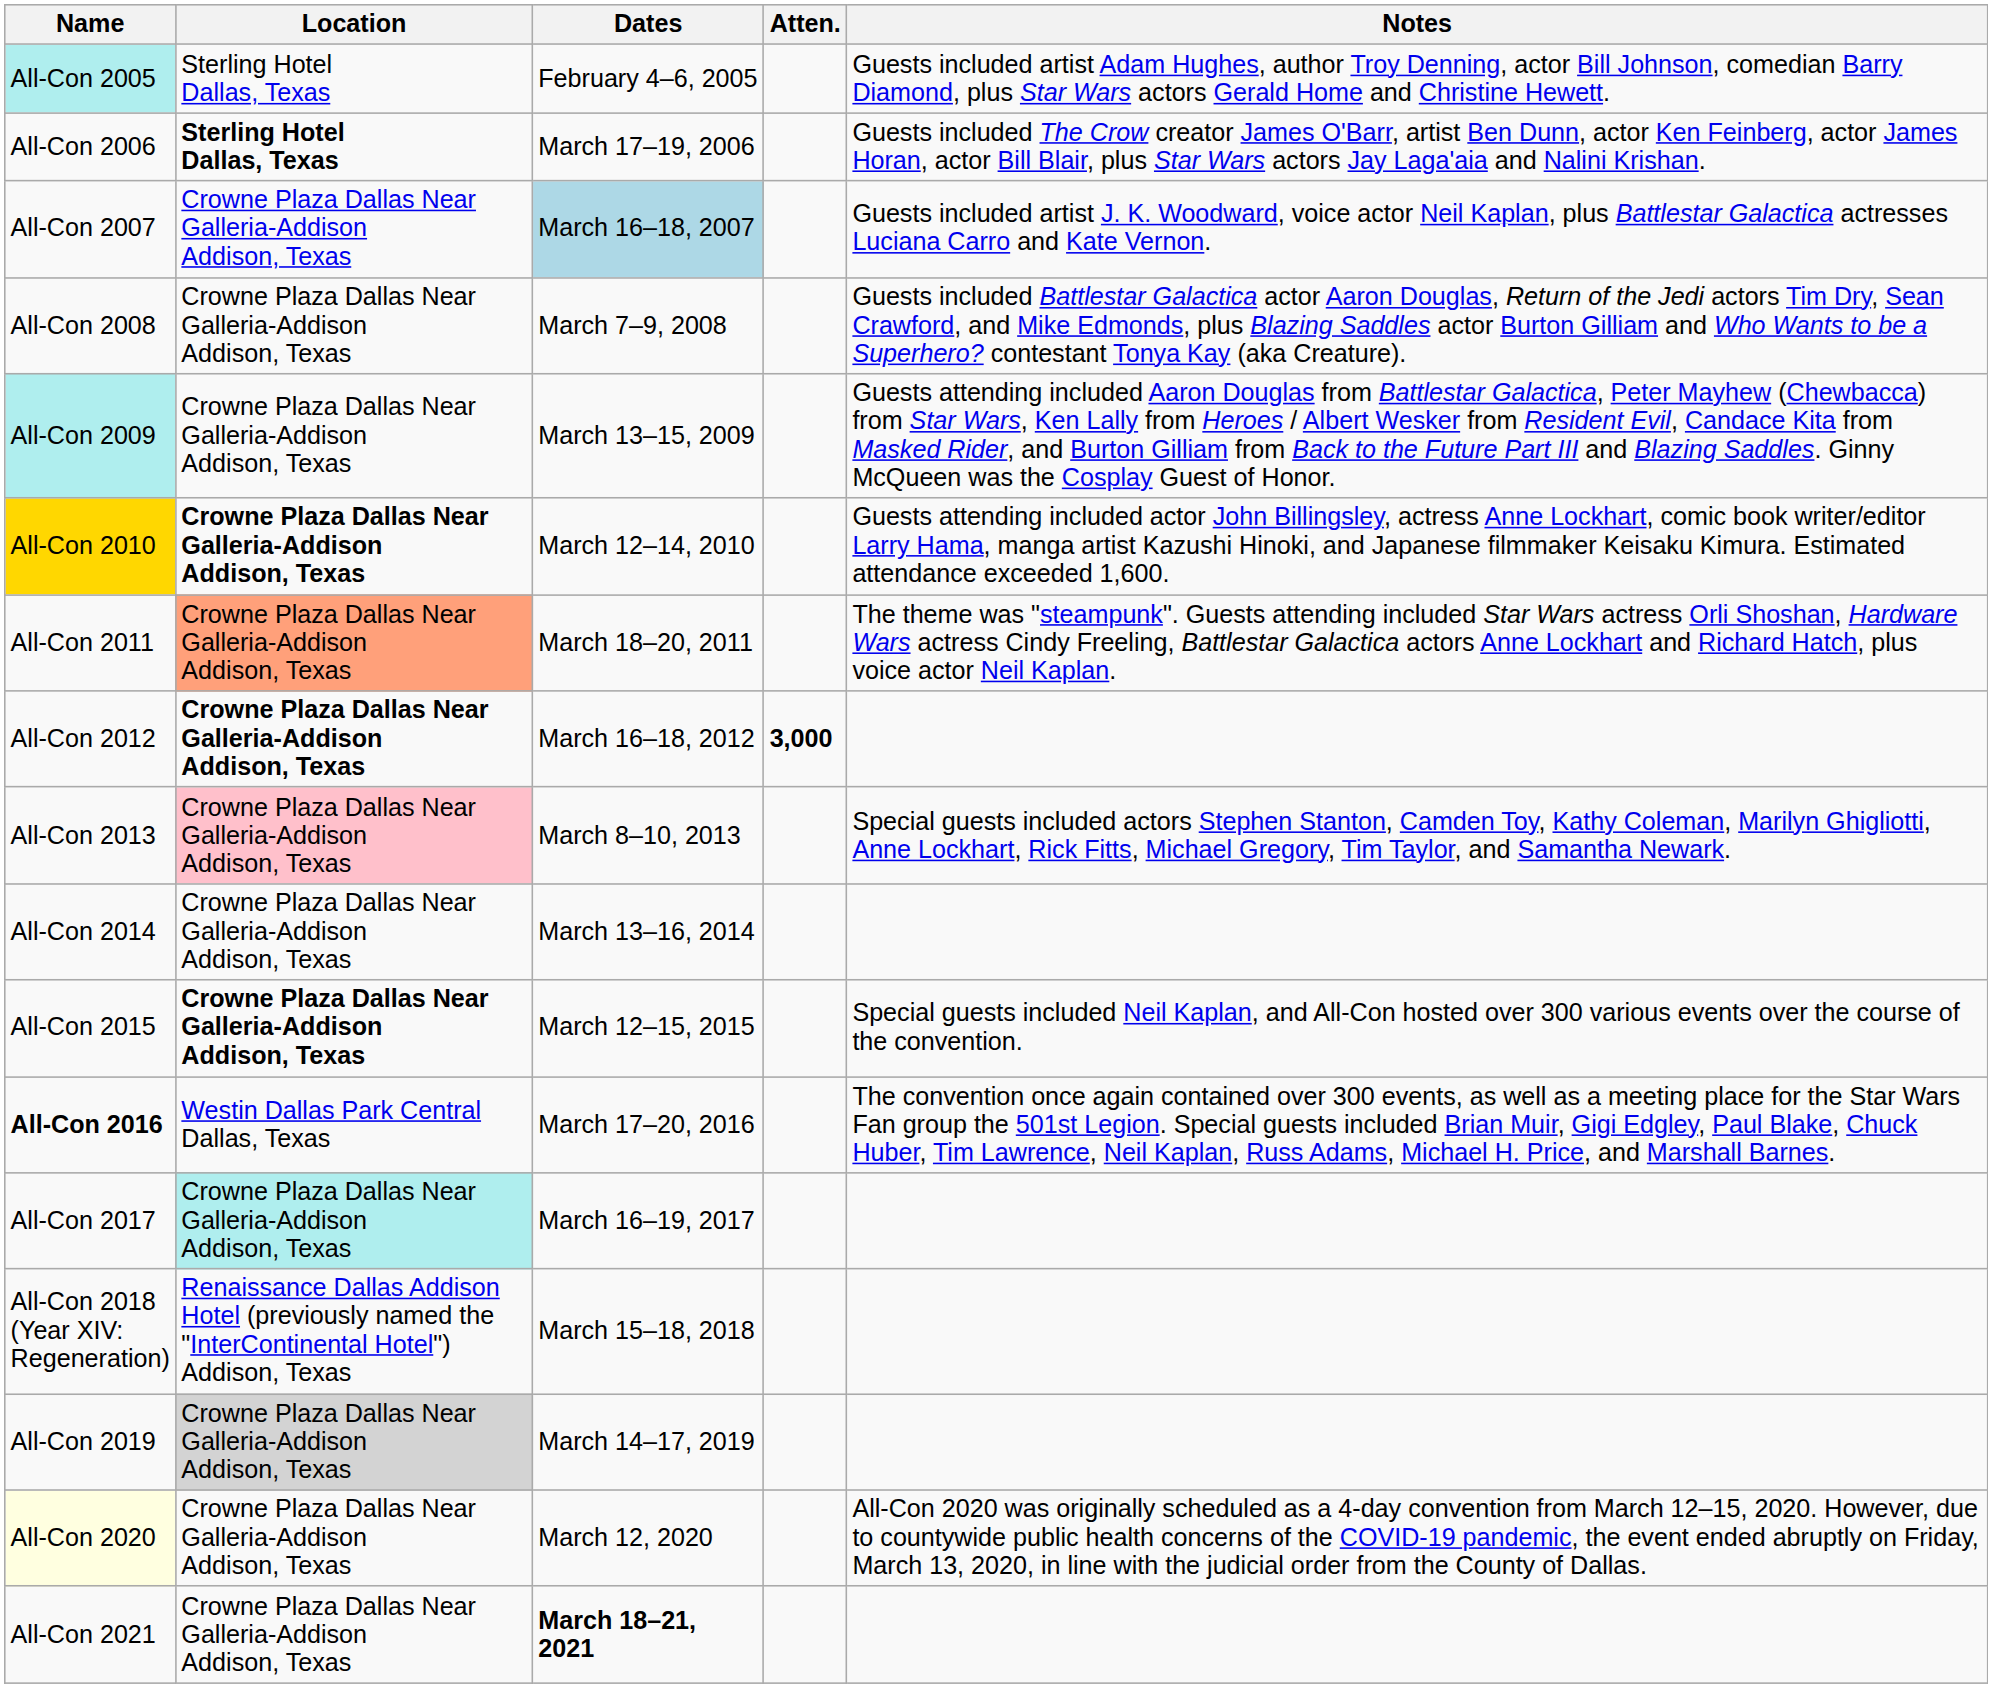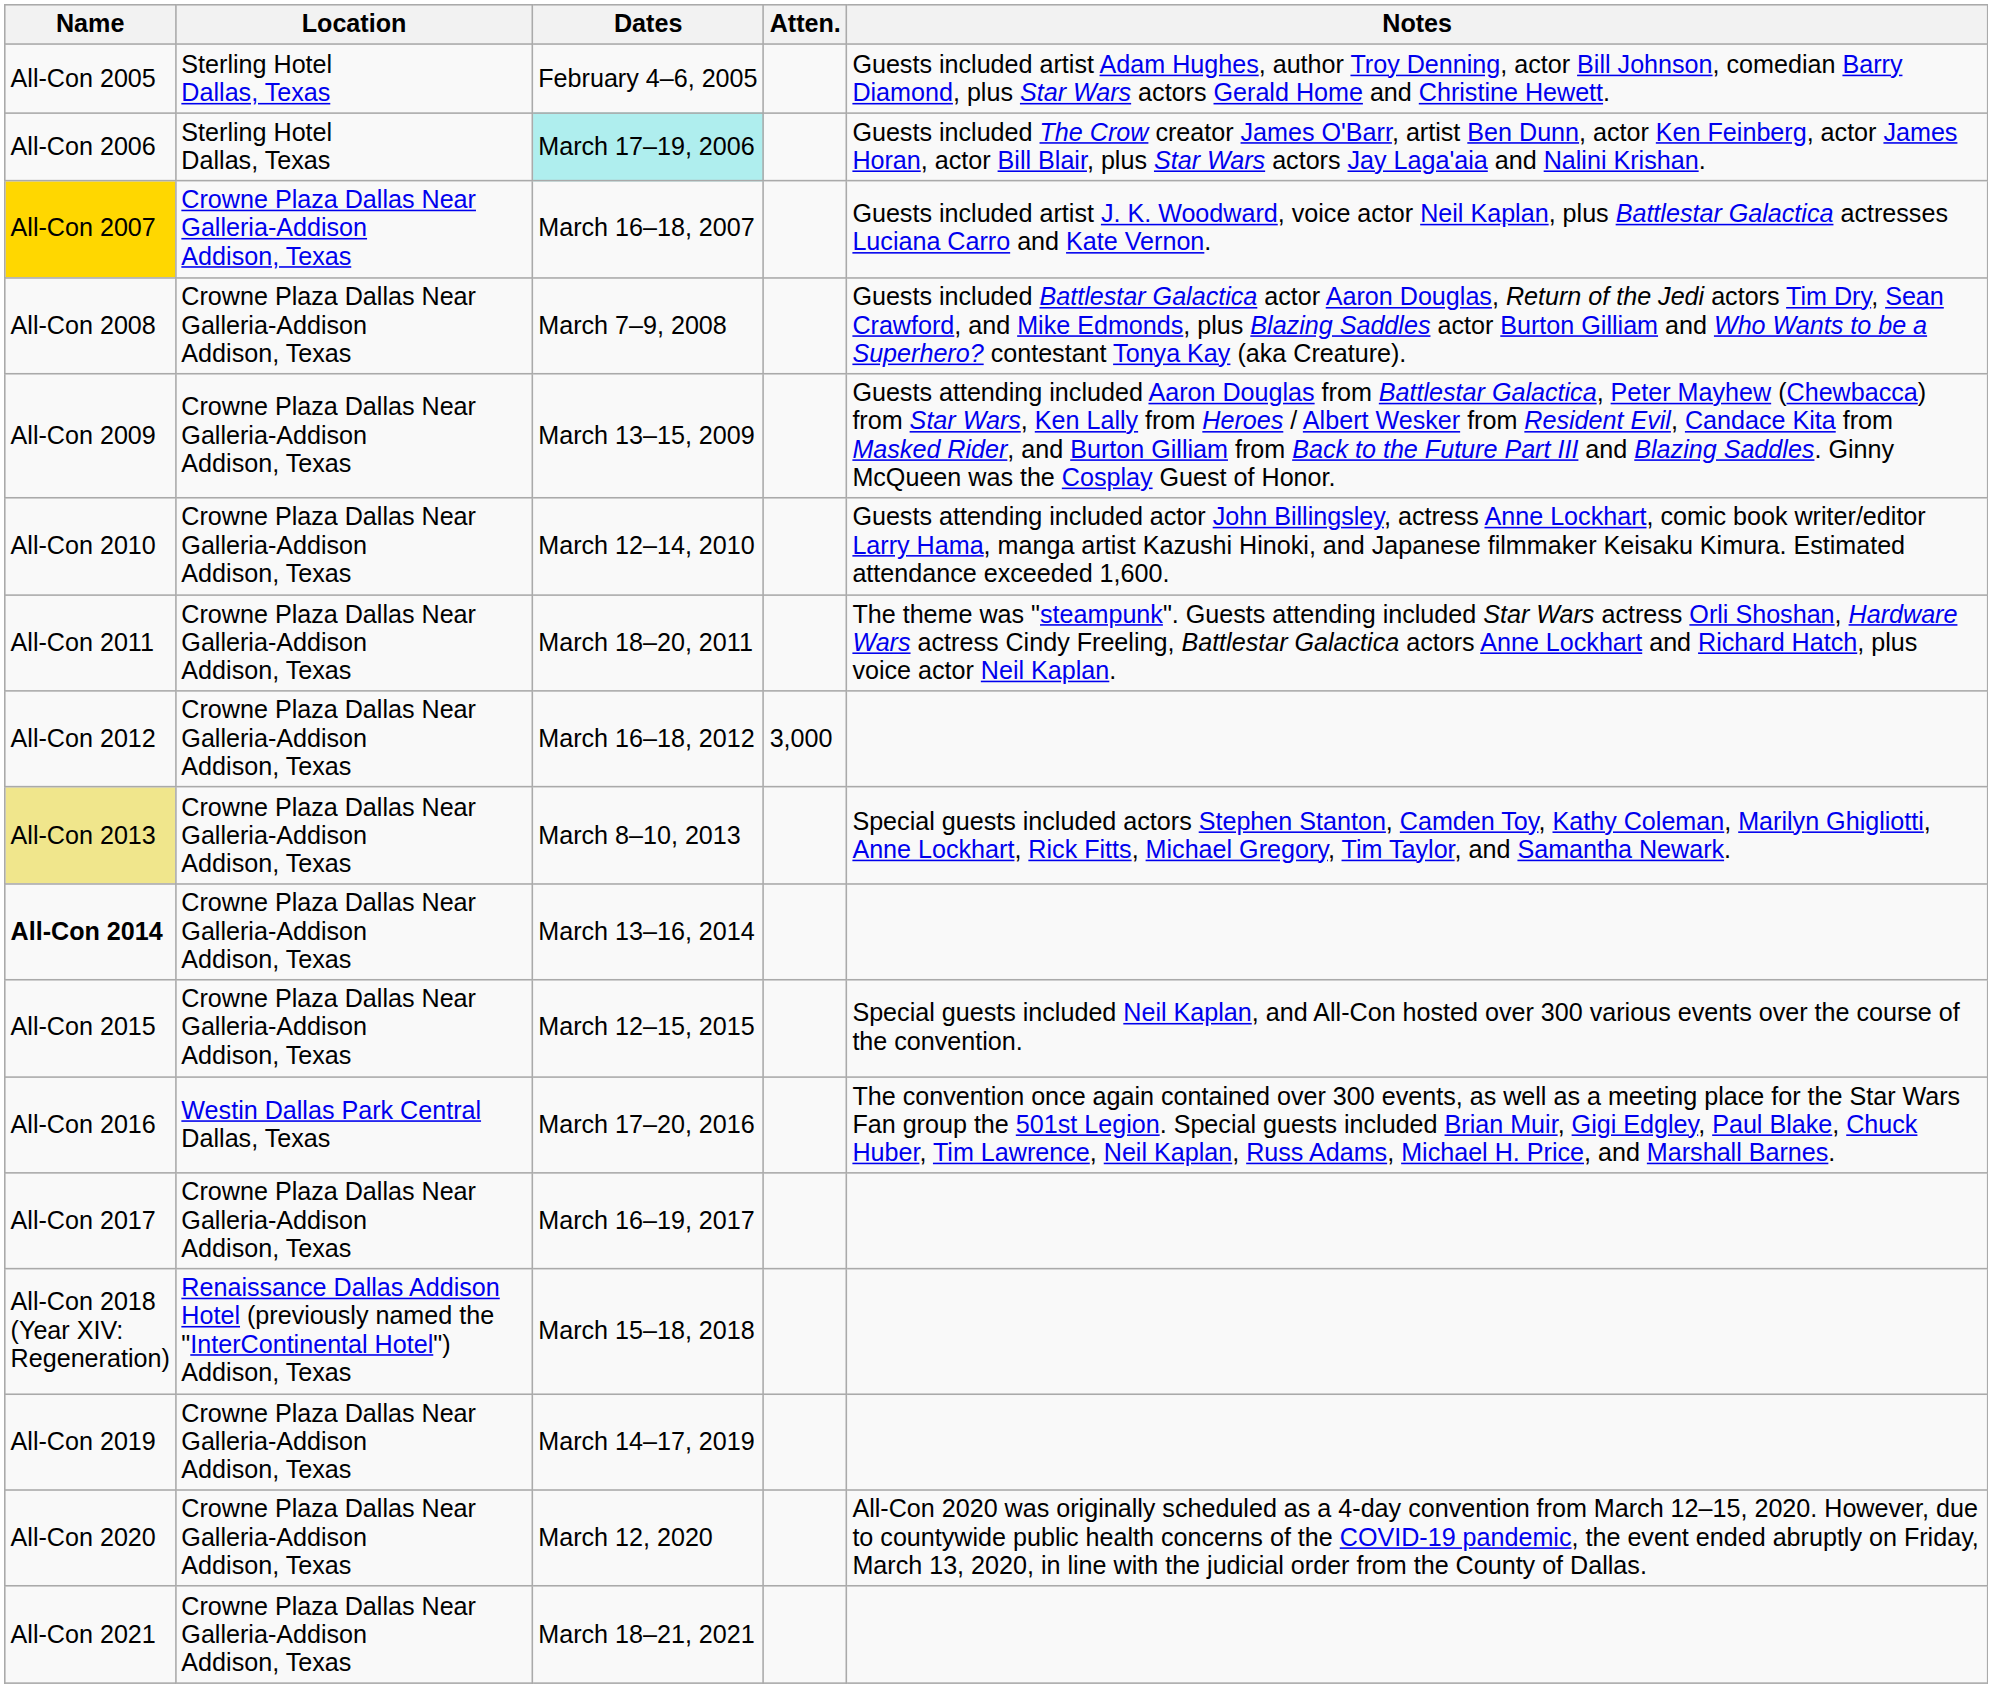(83, 78) paleturquoise background -> (83, 78) no background
(263, 146) bold -> (257, 146) normal
(646, 146) no background -> (646, 146) paleturquoise background
(83, 228) no background -> (83, 228) gold background
(646, 228) lightblue background -> (646, 228) no background
(83, 435) paleturquoise background -> (83, 435) no background
(83, 546) gold background -> (83, 546) no background
(335, 546) bold -> (329, 546) normal
(329, 642) lightsalmon background -> (329, 642) no background
(335, 738) bold -> (329, 738) normal
(801, 738) bold -> (801, 738) normal
(83, 835) no background -> (83, 835) khaki background
(329, 835) pink background -> (329, 835) no background
(83, 931) normal -> (87, 931) bold
(335, 1027) bold -> (329, 1027) normal
(87, 1124) bold -> (83, 1124) normal
(329, 1220) paleturquoise background -> (329, 1220) no background
(329, 1441) lightgrey background -> (329, 1441) no background
(83, 1537) lightyellow background -> (83, 1537) no background
(617, 1634) bold -> (646, 1634) normal
